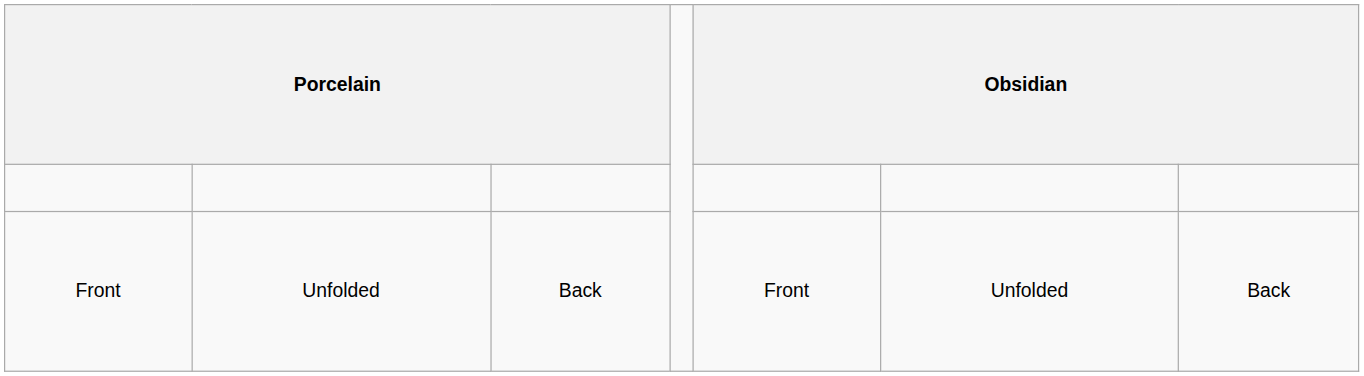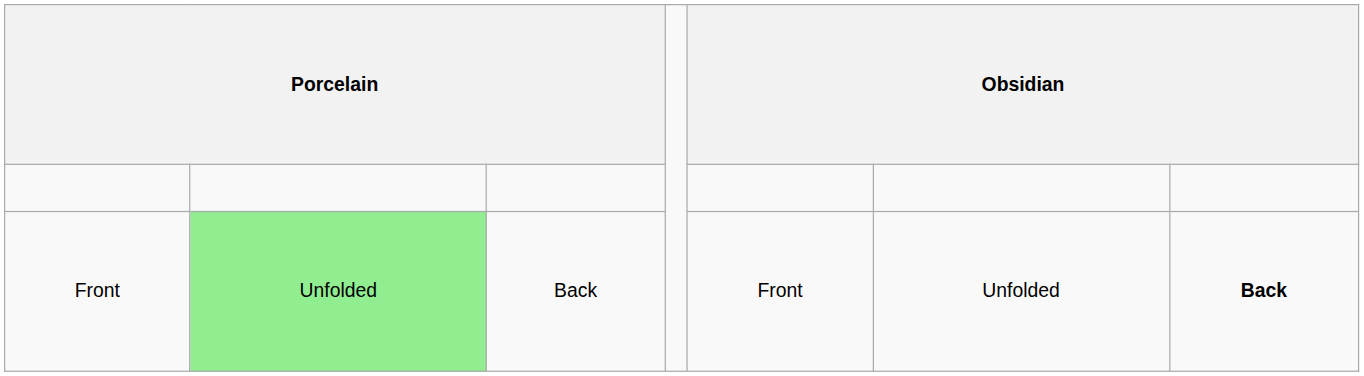(341, 291) no background -> (338, 291) lightgreen background
(1269, 291) normal -> (1264, 291) bold
